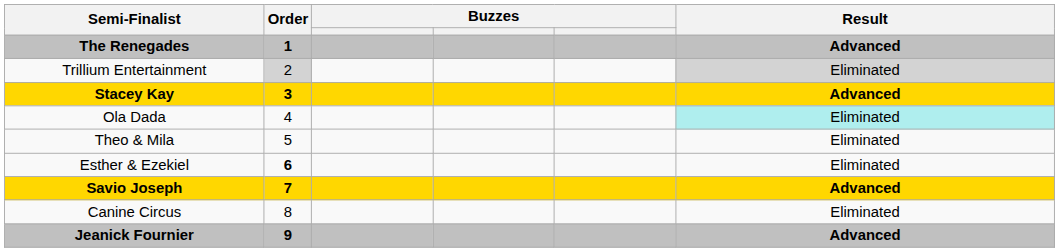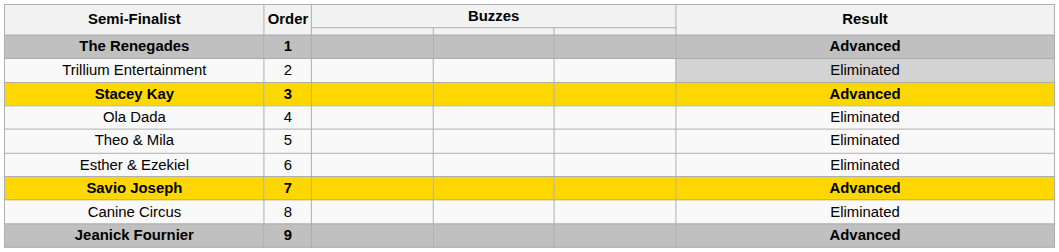(288, 70) lightgrey background -> (288, 70) no background
(865, 117) paleturquoise background -> (865, 117) no background
(288, 164) bold -> (288, 164) normal
